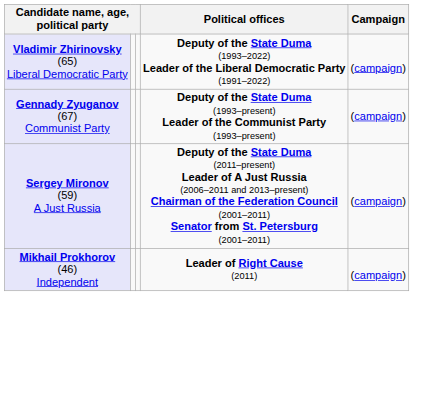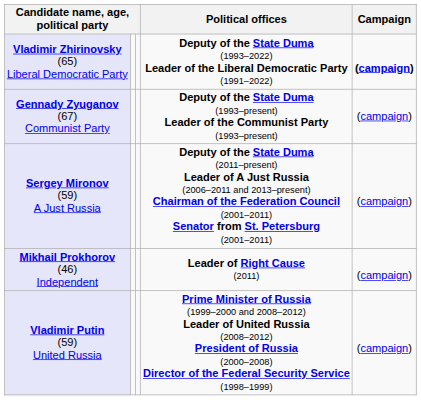(378, 68) normal -> (384, 68) bold
+ row: (67, 342)
